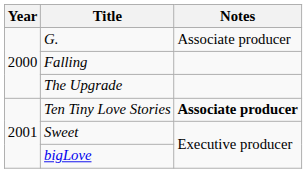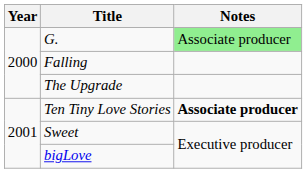(234, 39) no background -> (234, 39) lightgreen background
